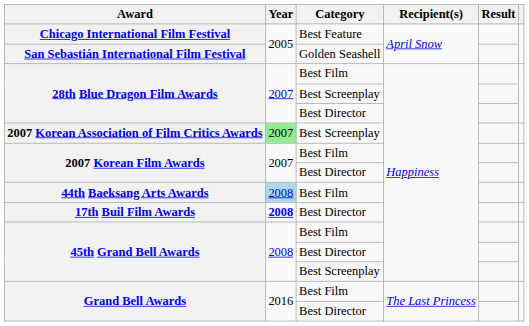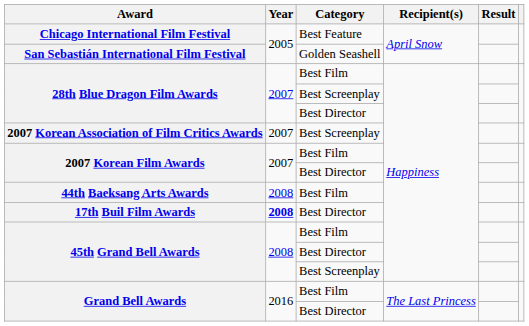(281, 133) lightgreen background -> (281, 133) no background
(281, 192) lightblue background -> (281, 192) no background
